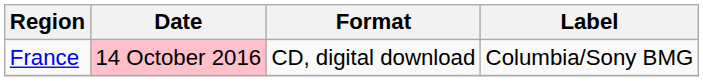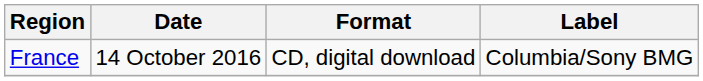(178, 57) pink background -> (178, 57) no background
